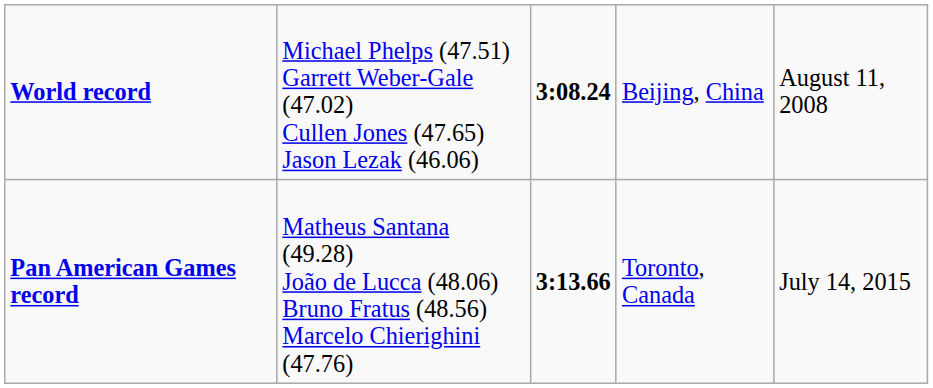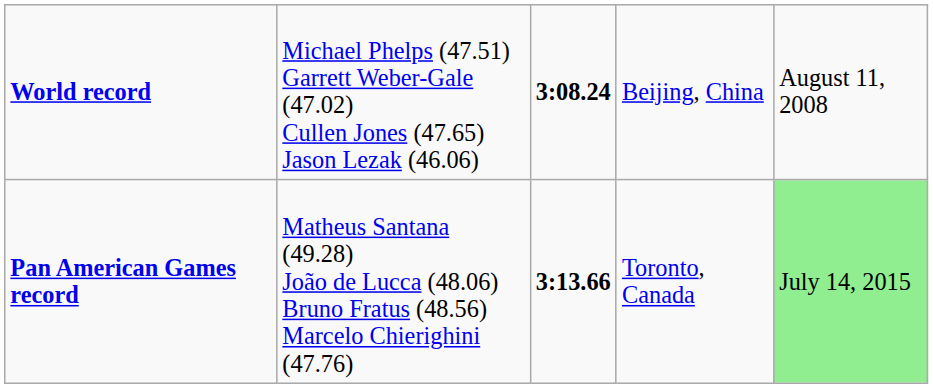(845, 281) no background -> (845, 281) lightgreen background
